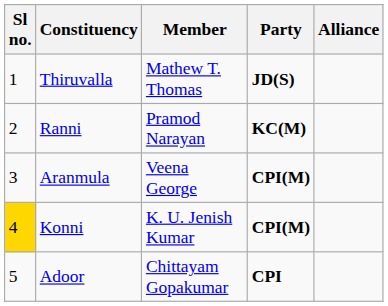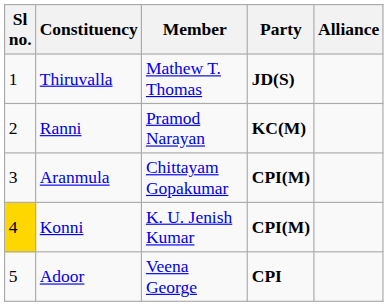(171, 178) Veena George -> (187, 178) Chittayam Gopakumar
(187, 277) Chittayam Gopakumar -> (171, 277) Veena George
